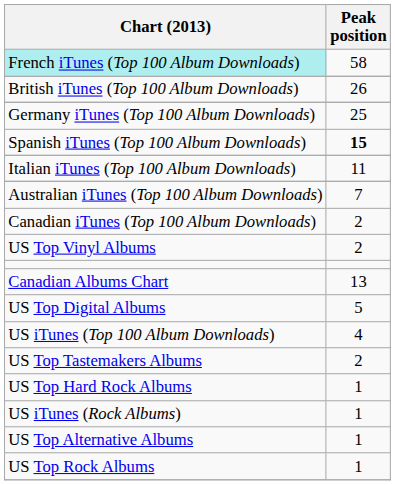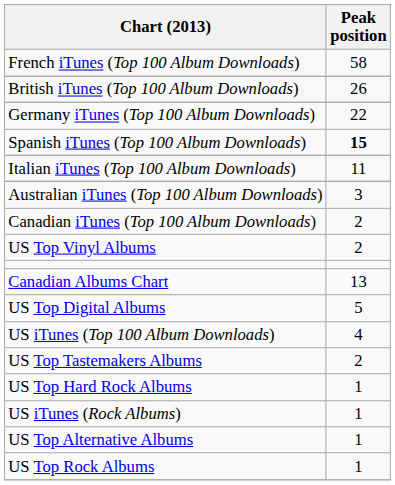(154, 62) paleturquoise background -> (154, 62) no background
(358, 115) 25 -> (358, 115) 22
(358, 194) 7 -> (358, 194) 3
